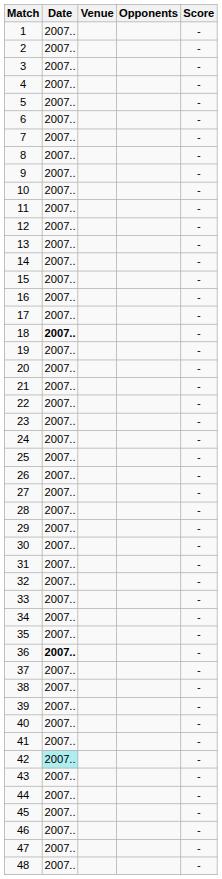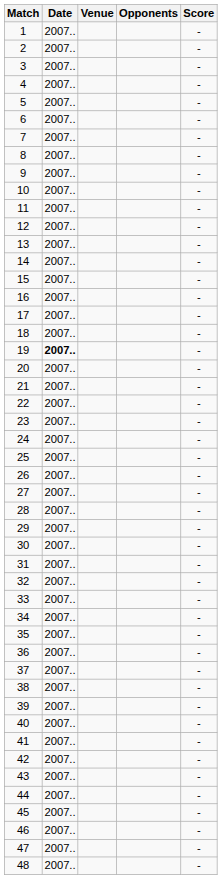(60, 333) bold -> (60, 333) normal
(60, 350) normal -> (60, 350) bold
(60, 652) bold -> (60, 652) normal
(60, 759) paleturquoise background -> (60, 759) no background
